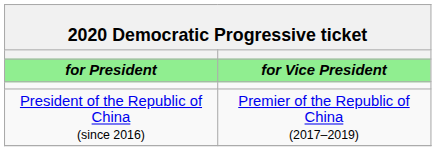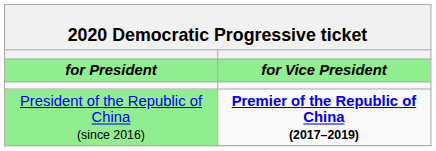(111, 118) no background -> (111, 118) lightgreen background
(324, 118) normal -> (324, 118) bold
